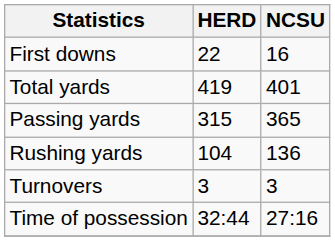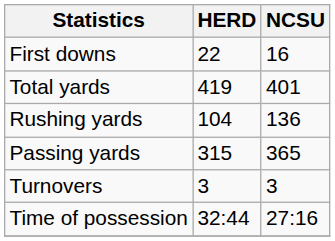rows swapped: (76, 152) <-> (75, 119)
